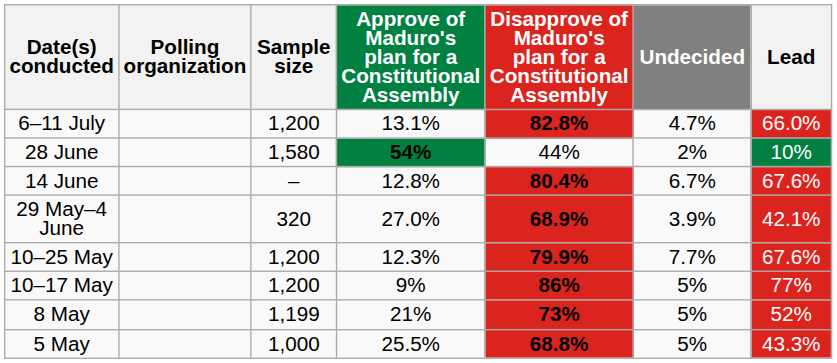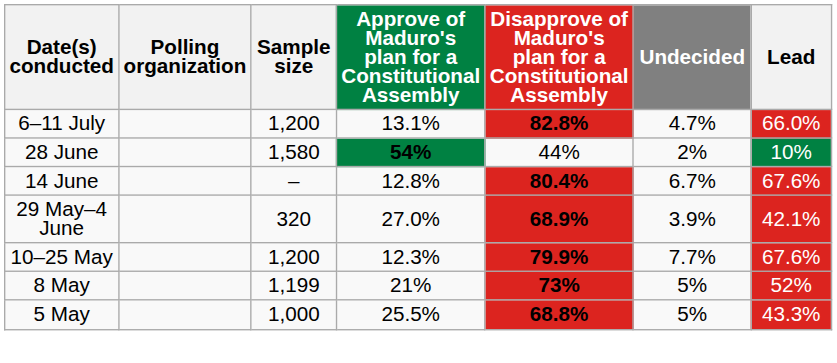- row: (62, 286)
